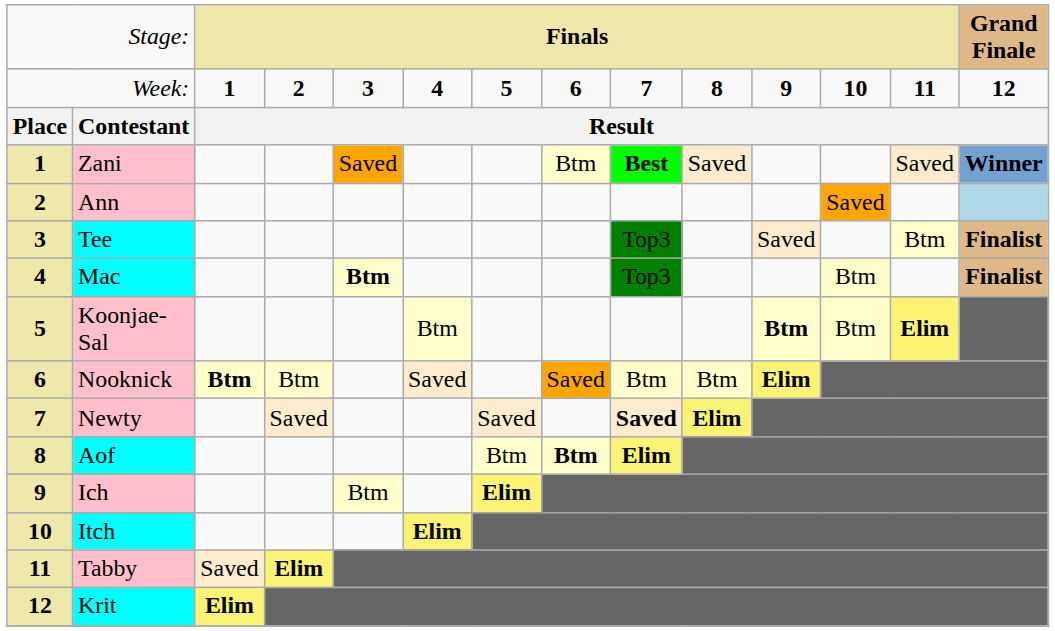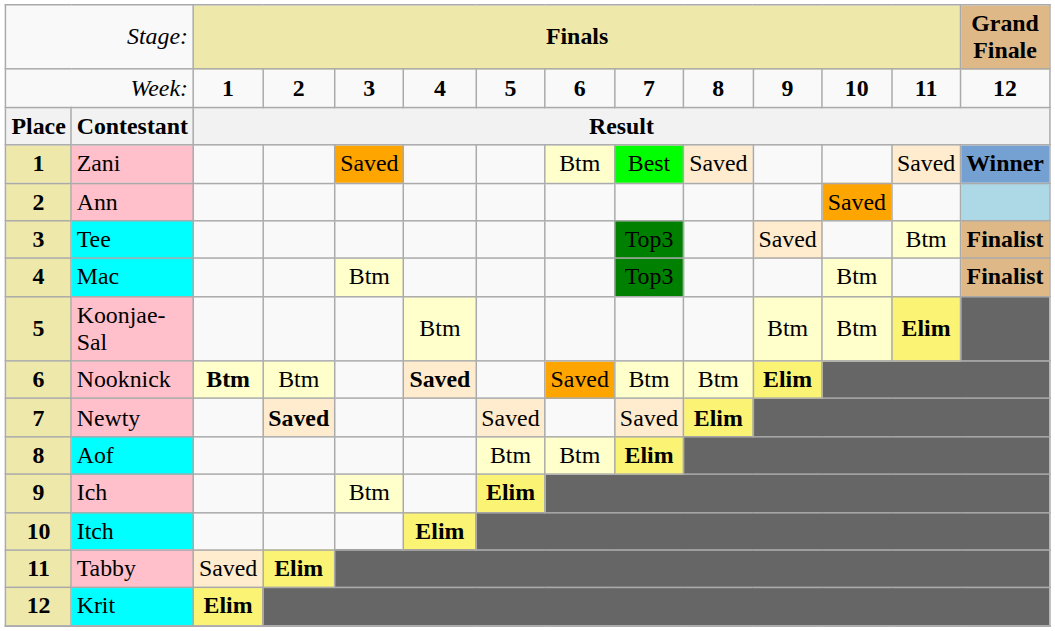(646, 163) bold -> (649, 163) normal
(368, 277) bold -> (369, 277) normal
(786, 328) bold -> (788, 328) normal
(437, 379) normal -> (440, 379) bold
(299, 417) normal -> (299, 417) bold
(646, 417) bold -> (649, 417) normal
(576, 455) bold -> (580, 455) normal
